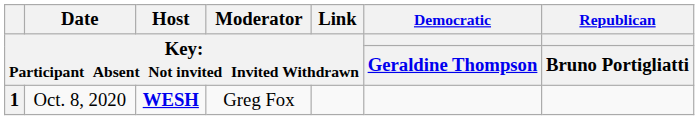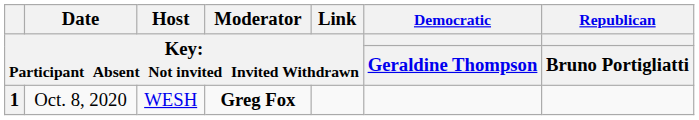(171, 99) bold -> (171, 99) normal
(259, 99) normal -> (258, 99) bold
